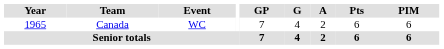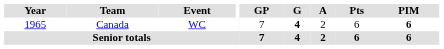(297, 24) normal -> (297, 24) bold
(409, 24) normal -> (409, 24) bold
